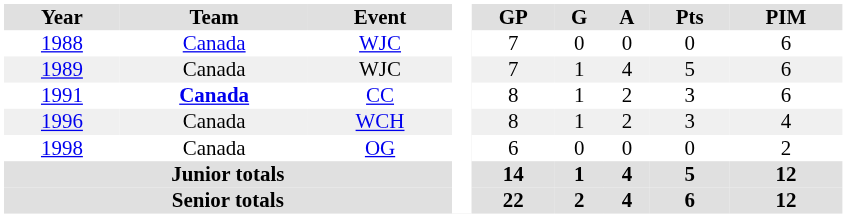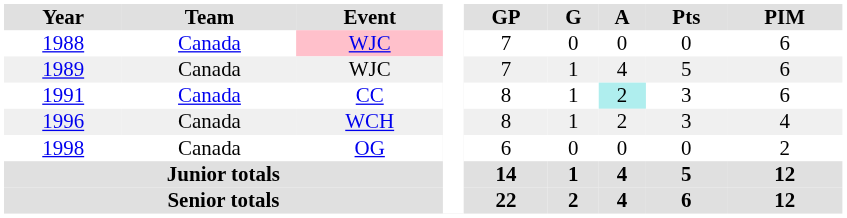(380, 43) no background -> (370, 43) pink background
(214, 95) bold -> (209, 95) normal
(627, 95) no background -> (622, 95) paleturquoise background
